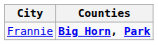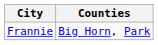(104, 31) bold -> (104, 31) normal
